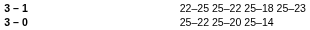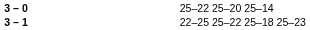rows swapped: (16, 8) <-> (16, 23)
